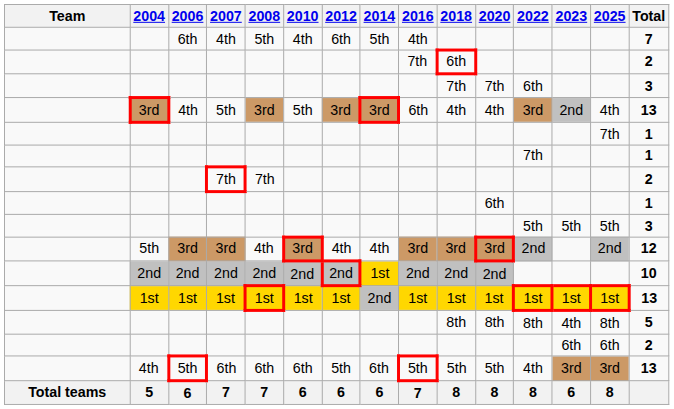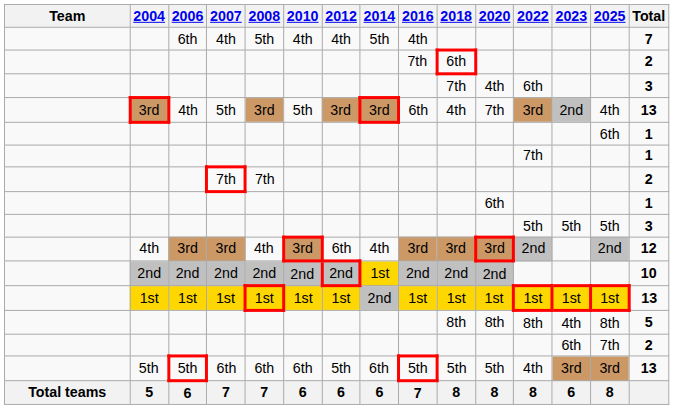(341, 39) 6th -> (341, 39) 4th
(495, 86) 7th -> (495, 86) 4th
(495, 110) 4th -> (495, 110) 7th
(610, 134) 7th -> (610, 134) 6th
(149, 249) 5th -> (149, 249) 4th
(342, 249) 4th -> (342, 249) 6th
(610, 345) 6th -> (610, 345) 7th
(149, 369) 4th -> (149, 369) 5th
